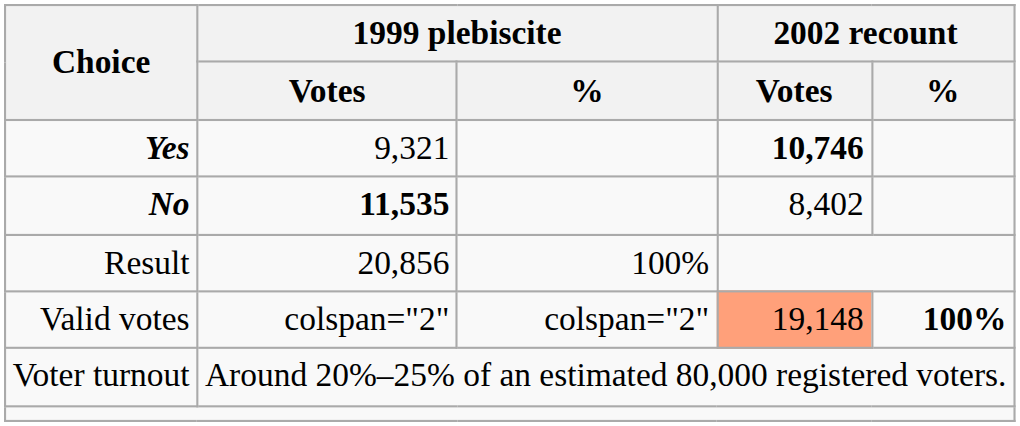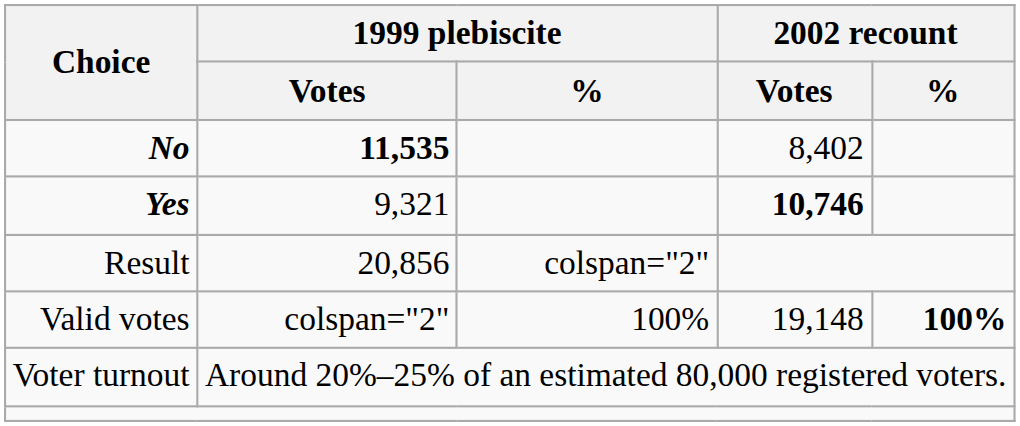rows swapped: (167, 147) <-> (169, 204)
(670, 261) 100% -> (627, 261) colspan="2"
(627, 319) colspan="2" -> (670, 319) 100%
(818, 319) lightsalmon background -> (818, 319) no background
